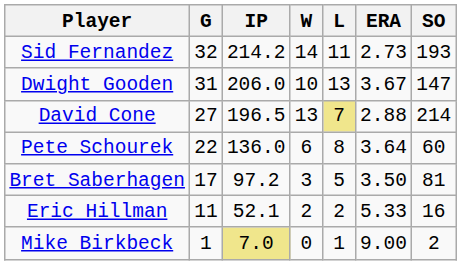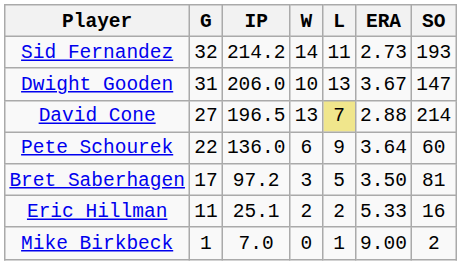(339, 148) 8 -> (339, 148) 9
(256, 211) 52.1 -> (256, 211) 25.1
(256, 243) khaki background -> (256, 243) no background
